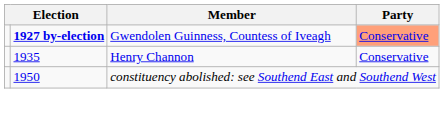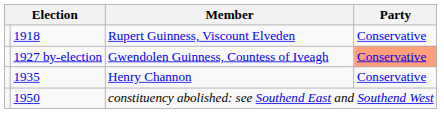+ row: (202, 35)
(59, 35) bold -> (58, 56) normal
